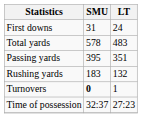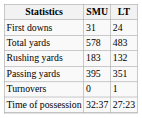rows swapped: (35, 74) <-> (33, 58)
(89, 89) bold -> (89, 89) normal
